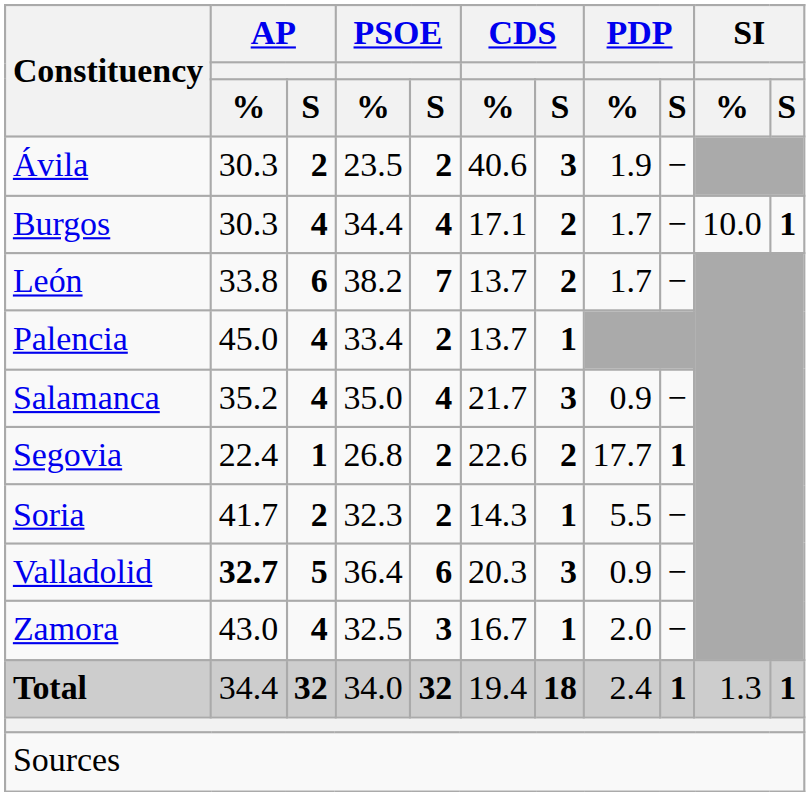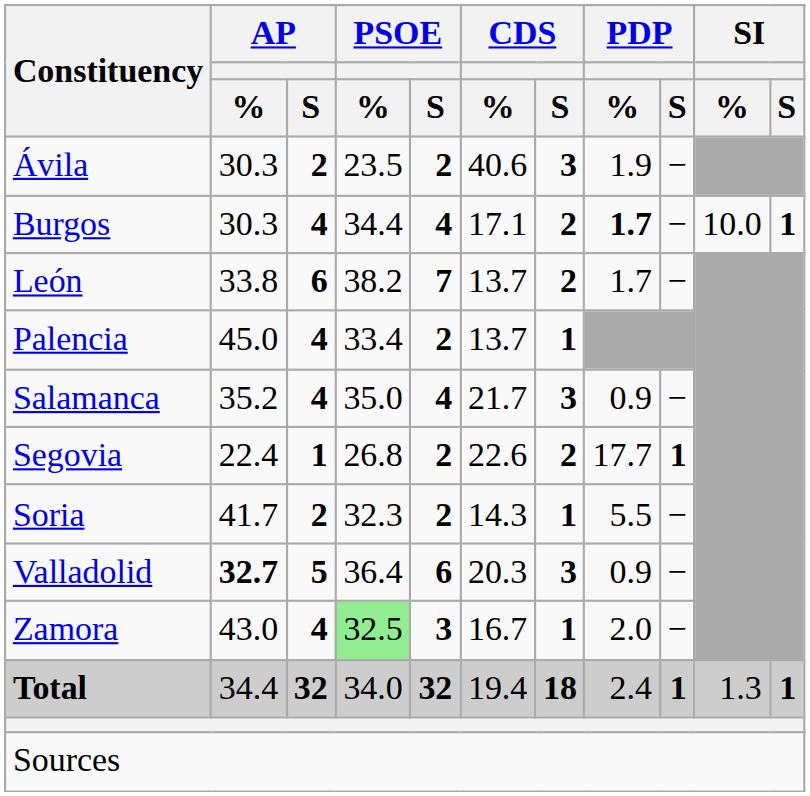(631, 223) normal -> (631, 223) bold
(373, 629) no background -> (373, 629) lightgreen background
